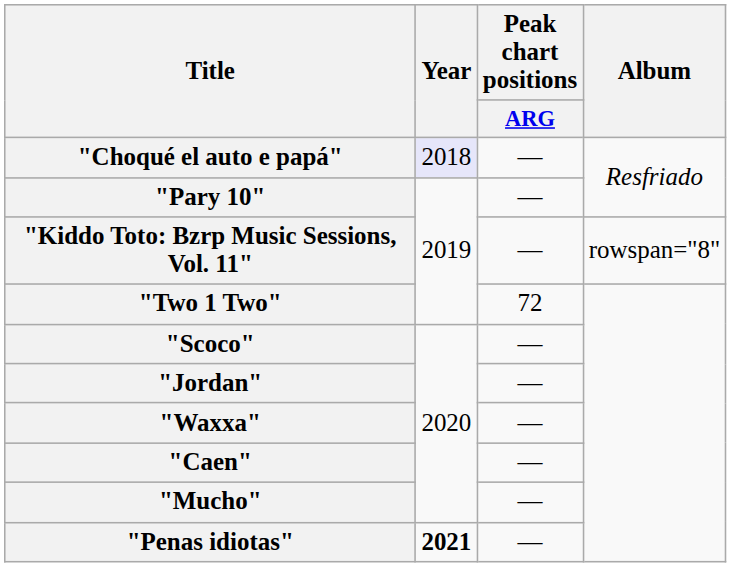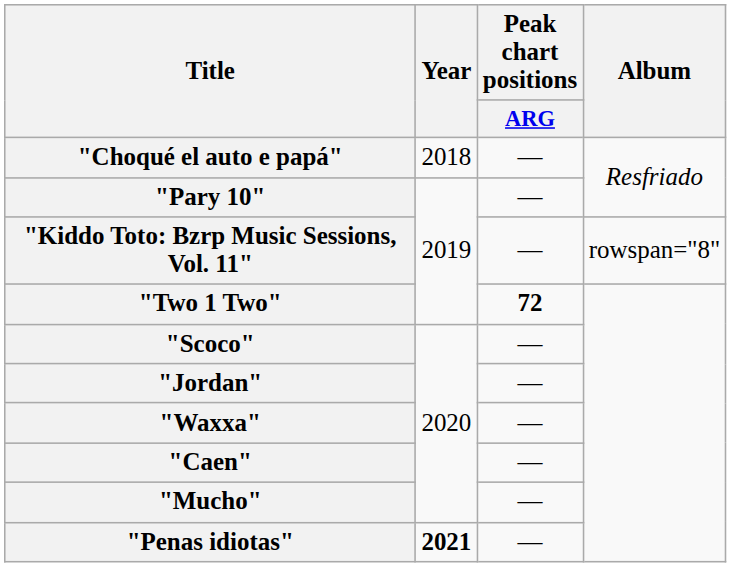(446, 157) lavender background -> (446, 157) no background
(530, 303) normal -> (530, 303) bold
